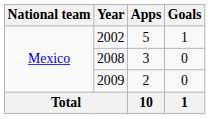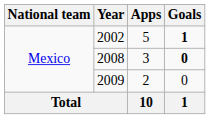(185, 37) normal -> (185, 37) bold
(185, 59) normal -> (185, 59) bold
